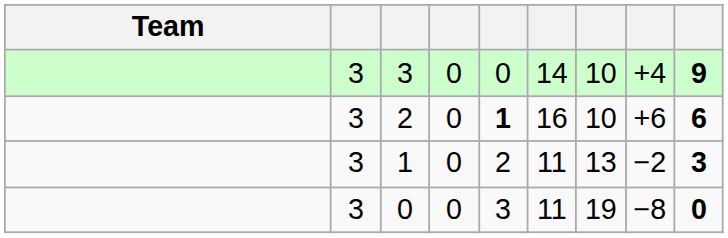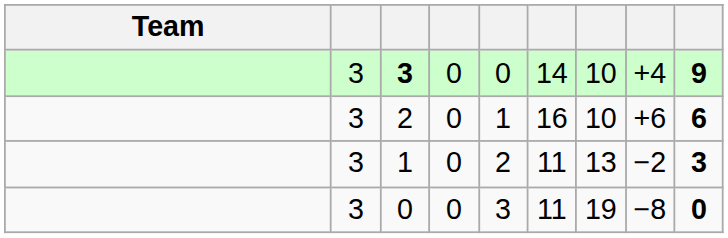(405, 72) normal -> (405, 72) bold
(503, 118) bold -> (503, 118) normal
